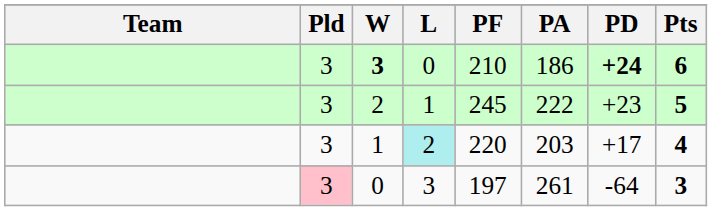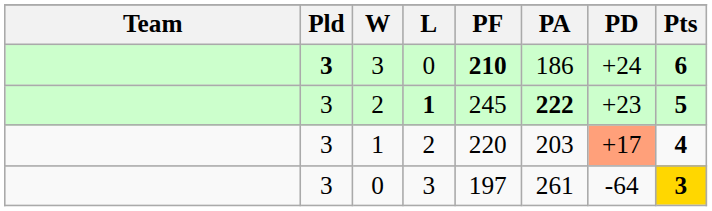(326, 64) normal -> (326, 64) bold
(378, 64) bold -> (378, 64) normal
(488, 64) normal -> (488, 64) bold
(622, 64) bold -> (622, 64) normal
(429, 104) normal -> (429, 104) bold
(555, 104) normal -> (555, 104) bold
(429, 144) paleturquoise background -> (429, 144) no background
(622, 144) no background -> (622, 144) lightsalmon background
(326, 184) pink background -> (326, 184) no background
(681, 184) no background -> (681, 184) gold background
